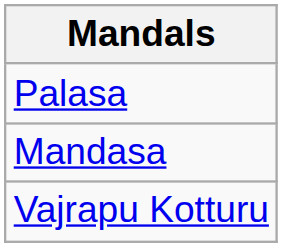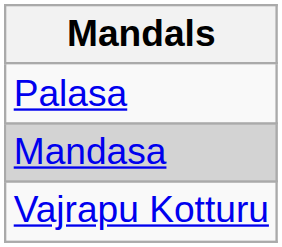(90, 151) no background -> (90, 151) lightgrey background
